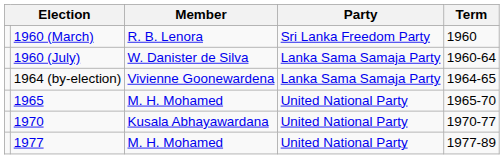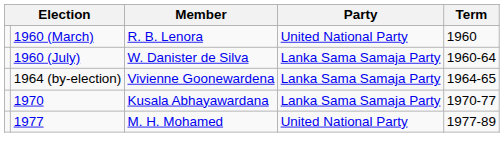(355, 36) Sri Lanka Freedom Party -> (344, 36) United National Party
- row: (29, 100)
(344, 121) United National Party -> (361, 100) Lanka Sama Samaja Party
